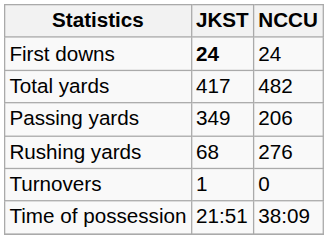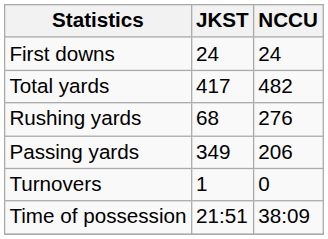(207, 53) bold -> (207, 53) normal
rows swapped: (75, 151) <-> (74, 119)
